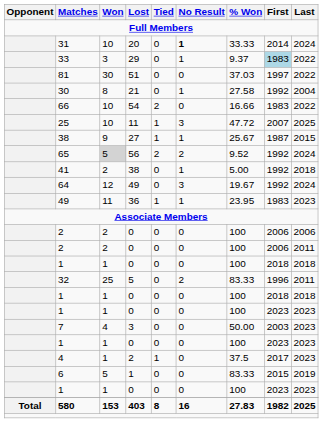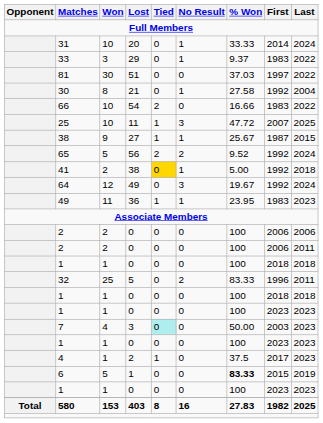(181, 43) bold -> (181, 43) normal
(278, 59) lightblue background -> (278, 59) no background
(105, 153) lightgrey background -> (105, 153) no background
(156, 169) no background -> (156, 169) gold background
(156, 327) no background -> (156, 327) paleturquoise background
(242, 374) normal -> (242, 374) bold
